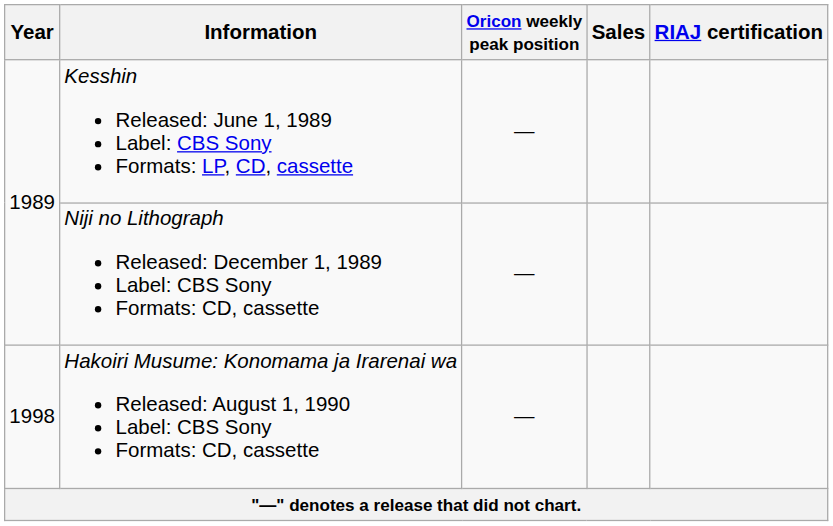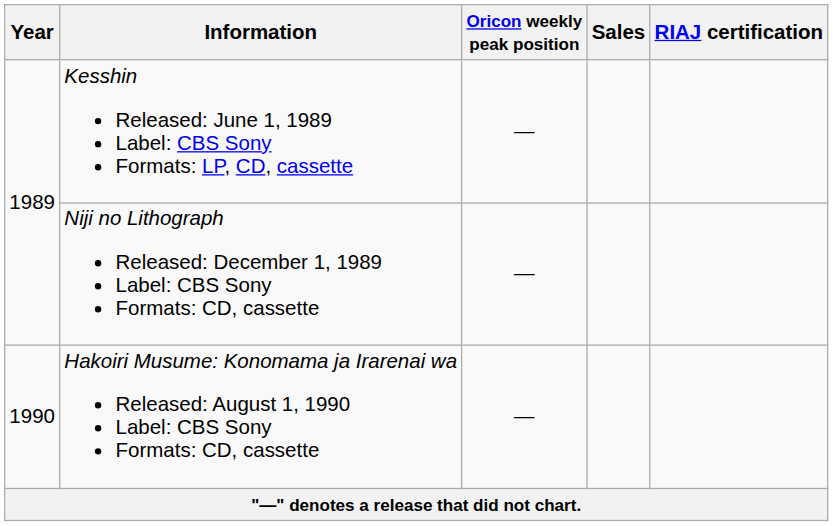(32, 416) 1998 -> (32, 416) 1990
